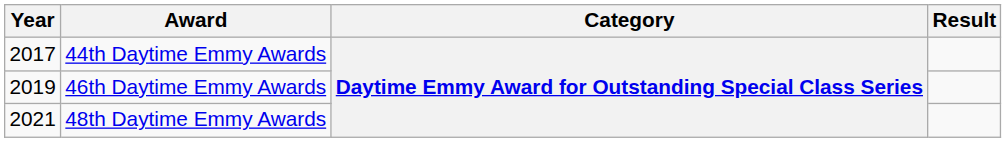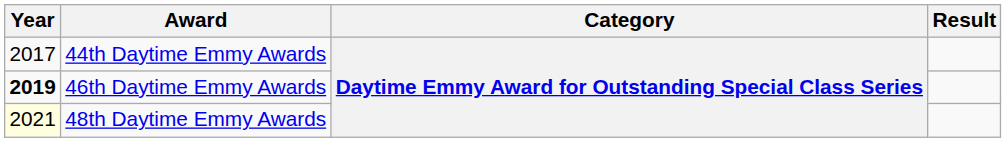(33, 86) normal -> (33, 86) bold
(33, 119) no background -> (33, 119) lightyellow background
